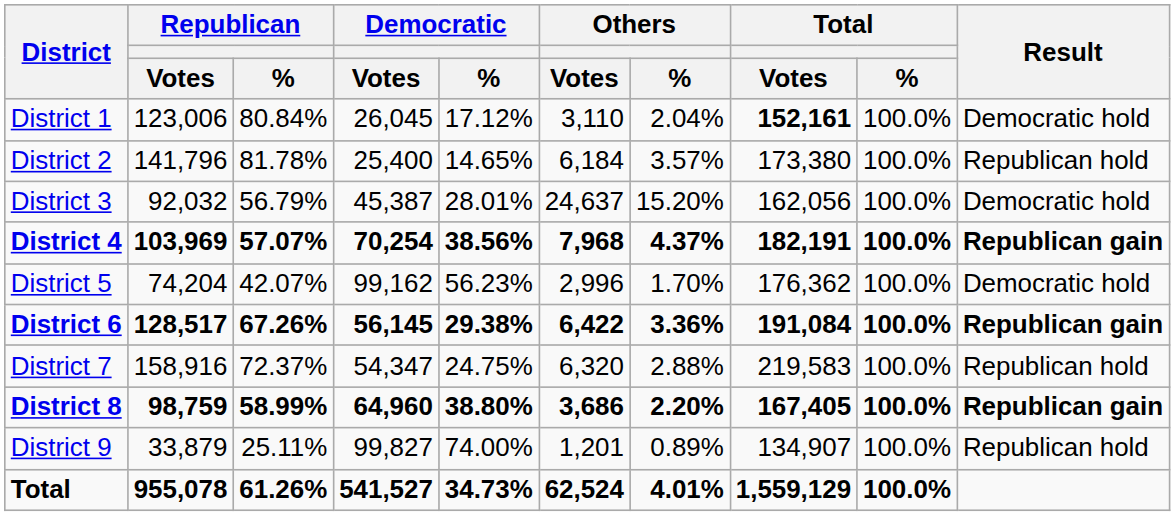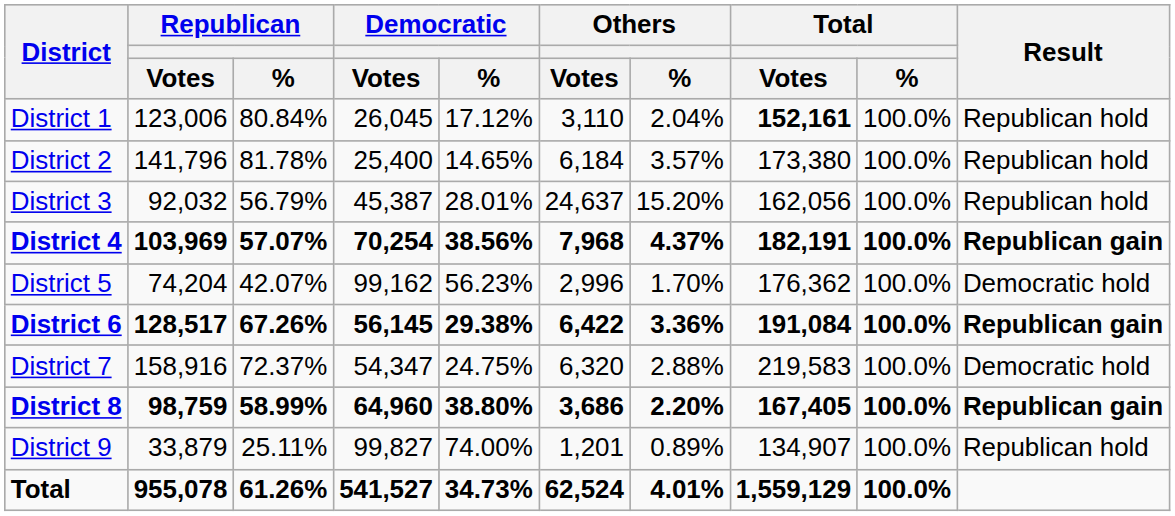(1057, 119) Democratic hold -> (1056, 119) Republican hold
(1057, 201) Democratic hold -> (1056, 201) Republican hold
(1056, 365) Republican hold -> (1057, 365) Democratic hold
